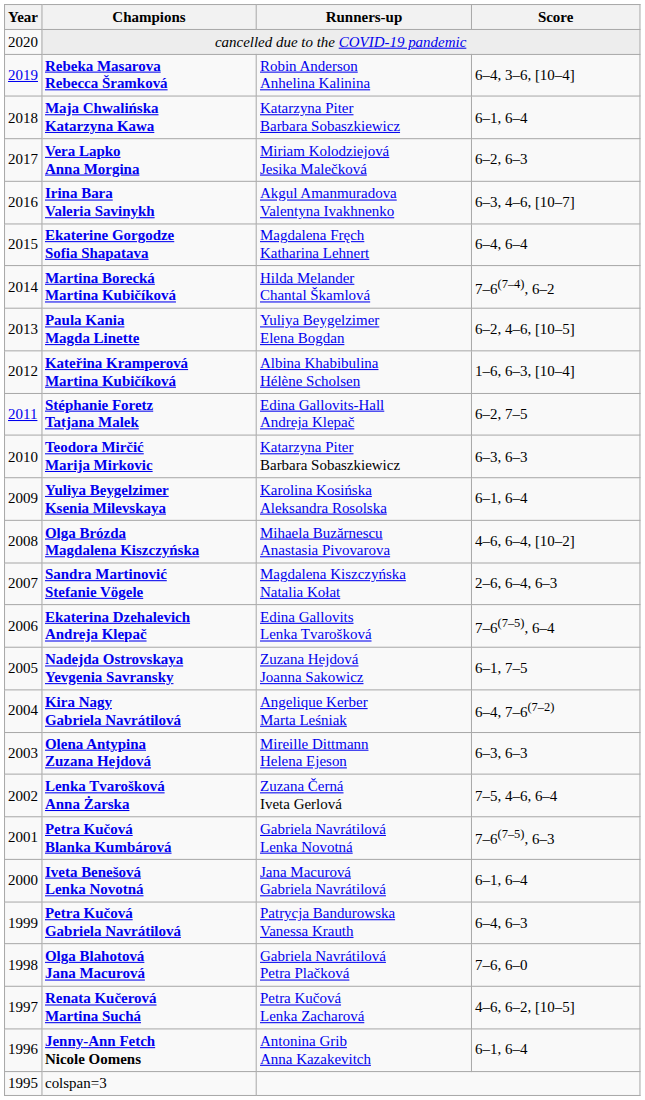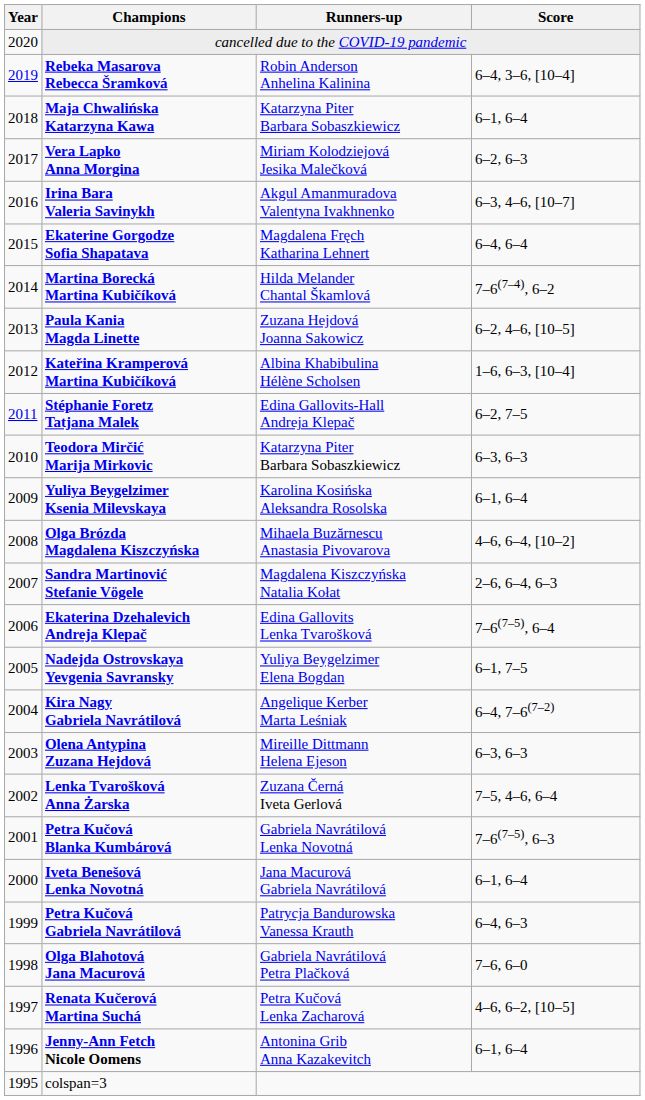(320, 329) Yuliya Beygelzimer Elena Bogdan -> (312, 329) Zuzana Hejdová Joanna Sakowicz
(312, 668) Zuzana Hejdová Joanna Sakowicz -> (320, 668) Yuliya Beygelzimer Elena Bogdan
